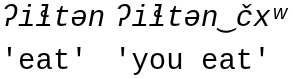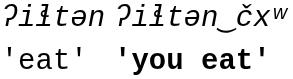(192, 61) normal -> (192, 61) bold
